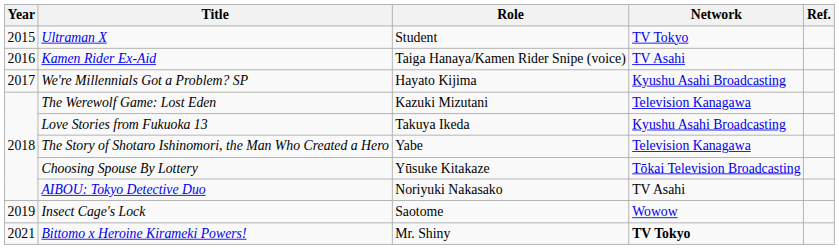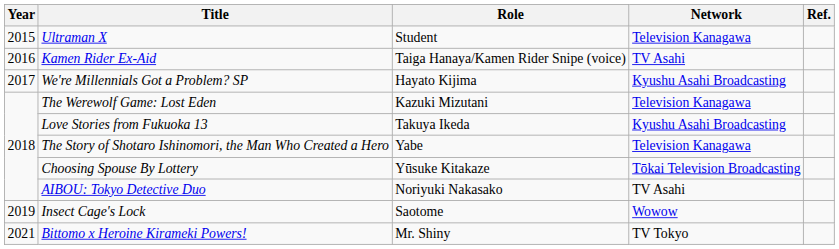(660, 37) TV Tokyo -> (691, 37) Television Kanagawa
(661, 233) bold -> (660, 233) normal
